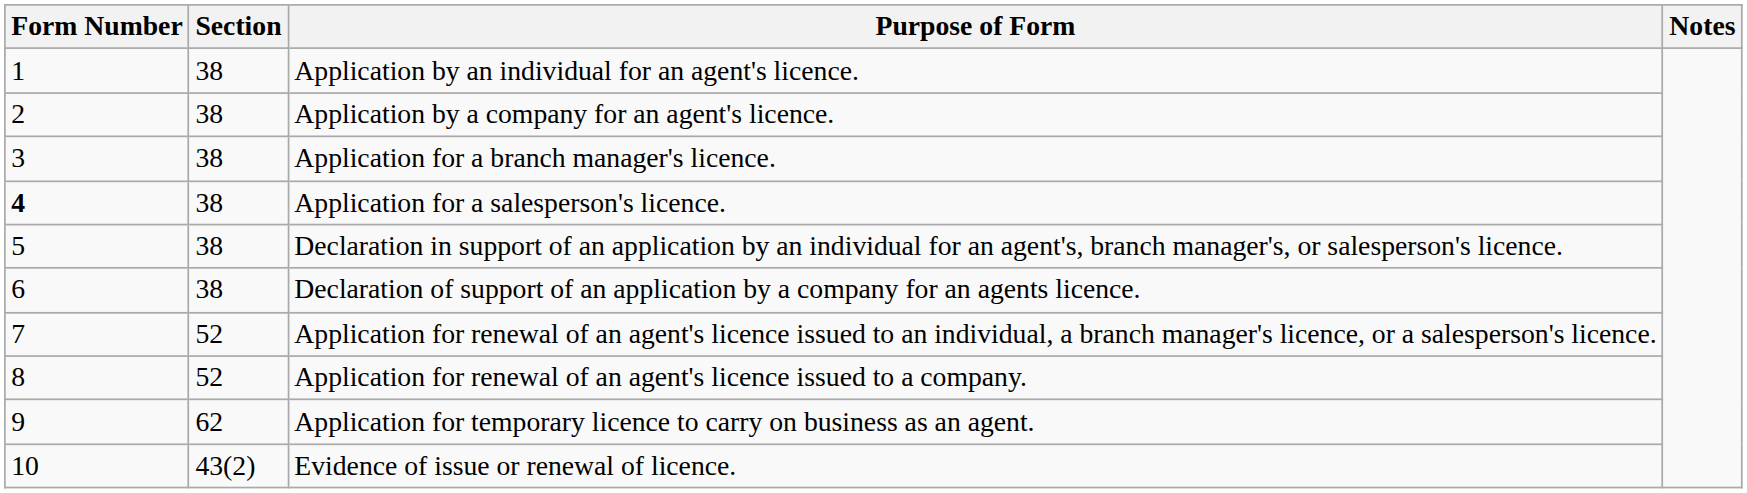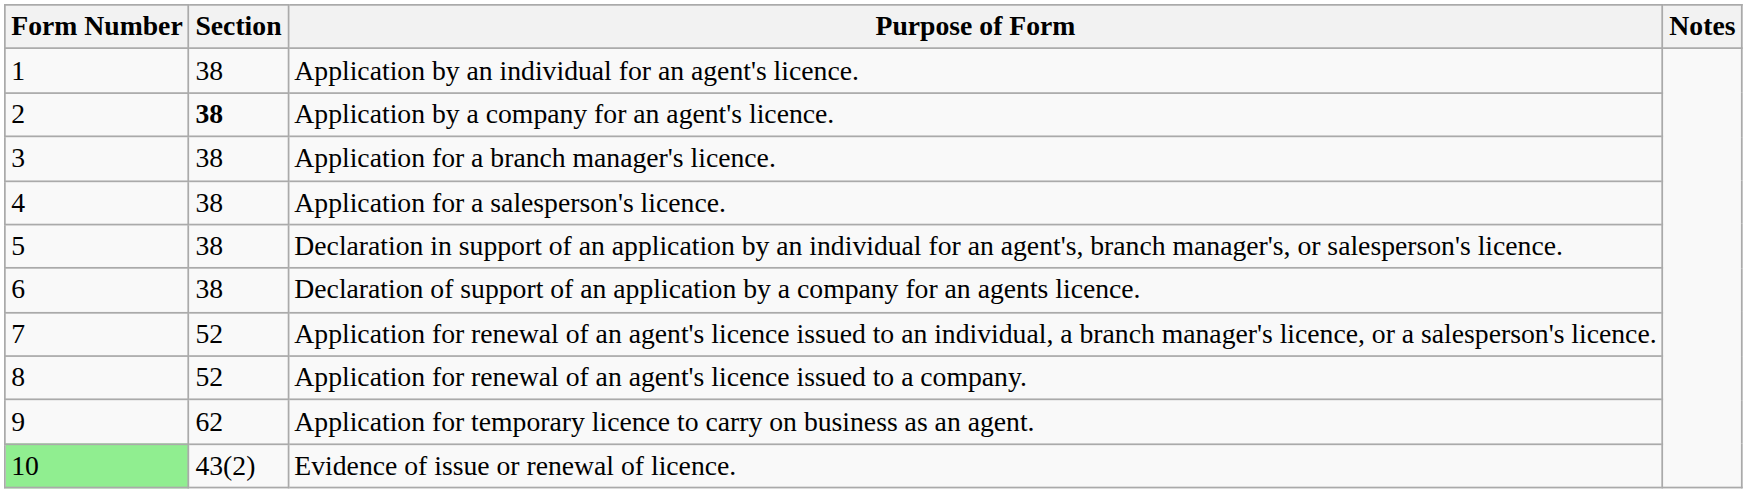(209, 114) normal -> (209, 114) bold
(18, 202) bold -> (18, 202) normal
(25, 465) no background -> (25, 465) lightgreen background
